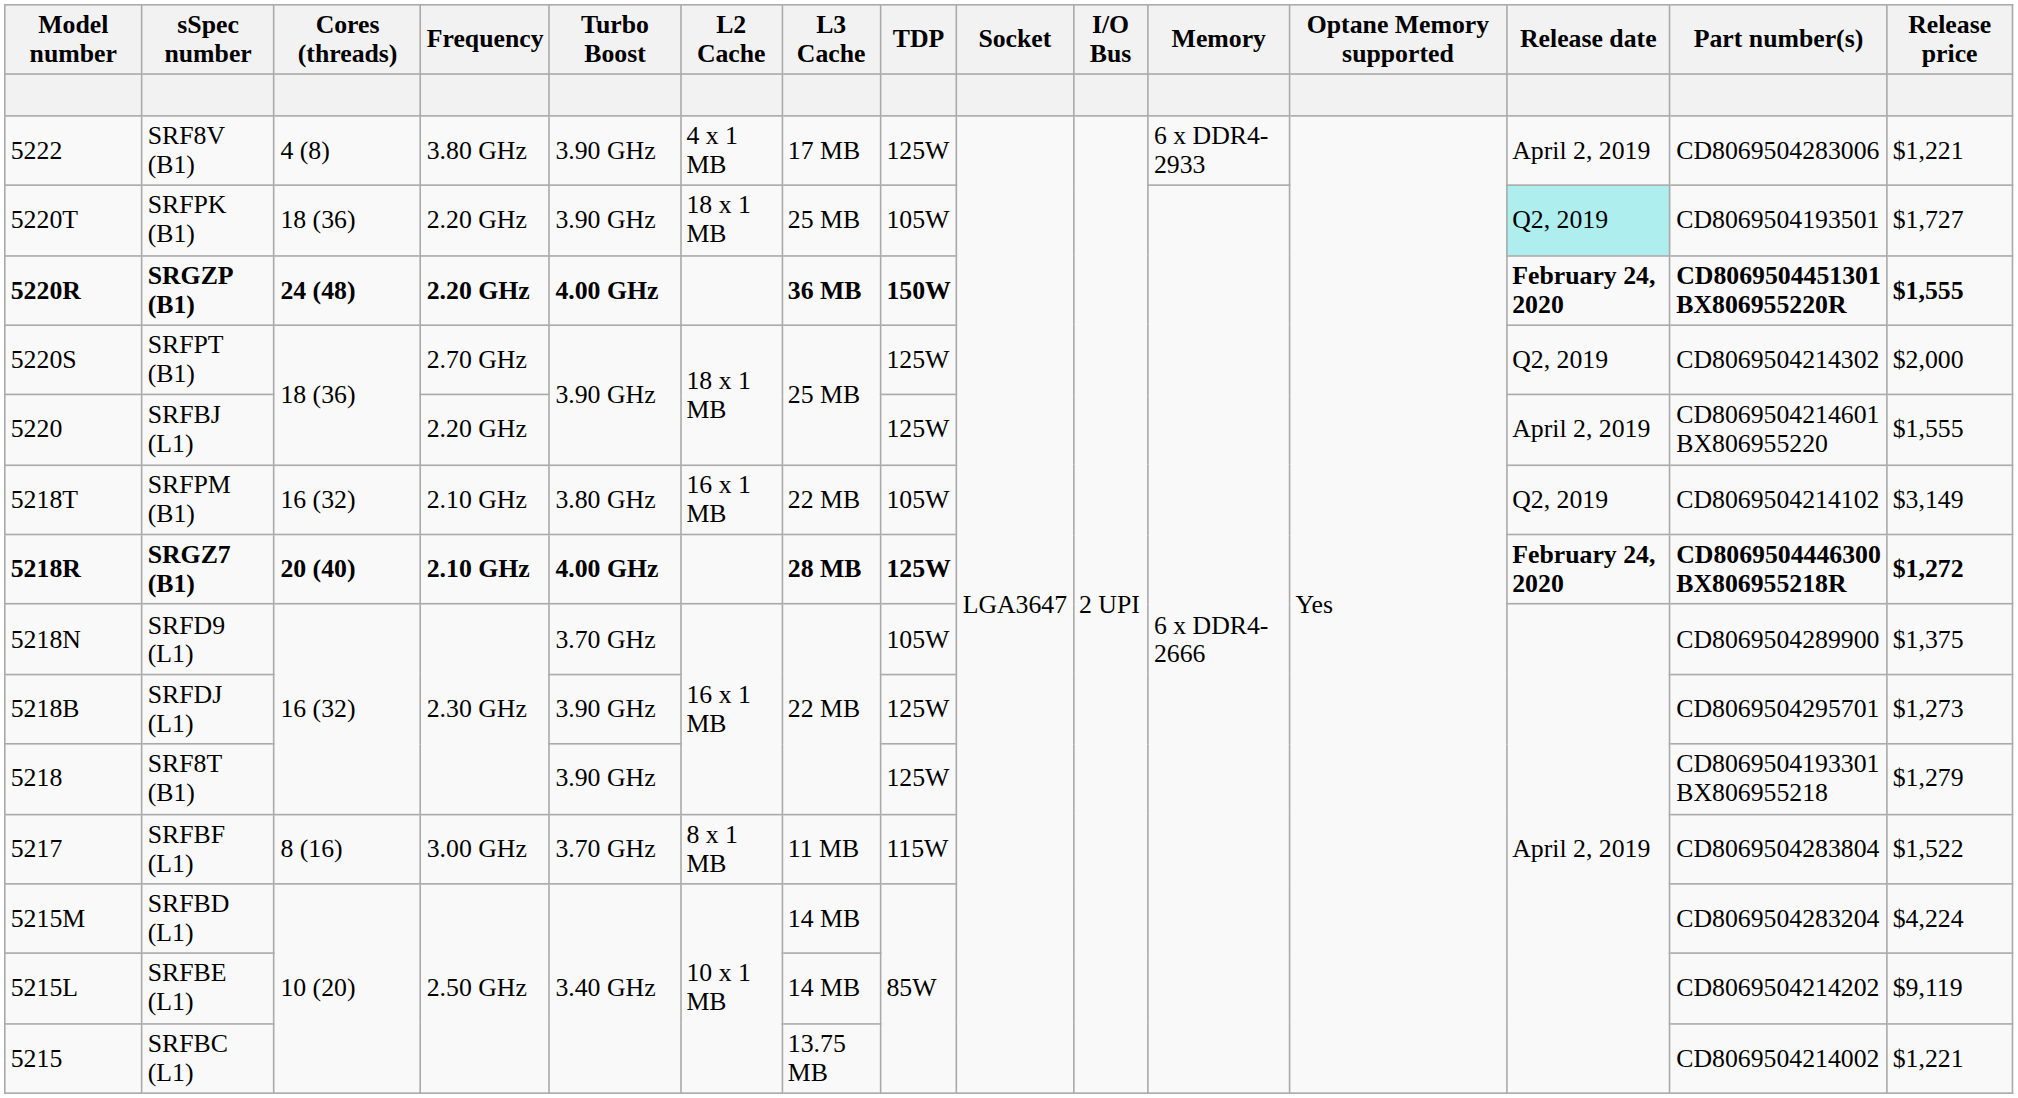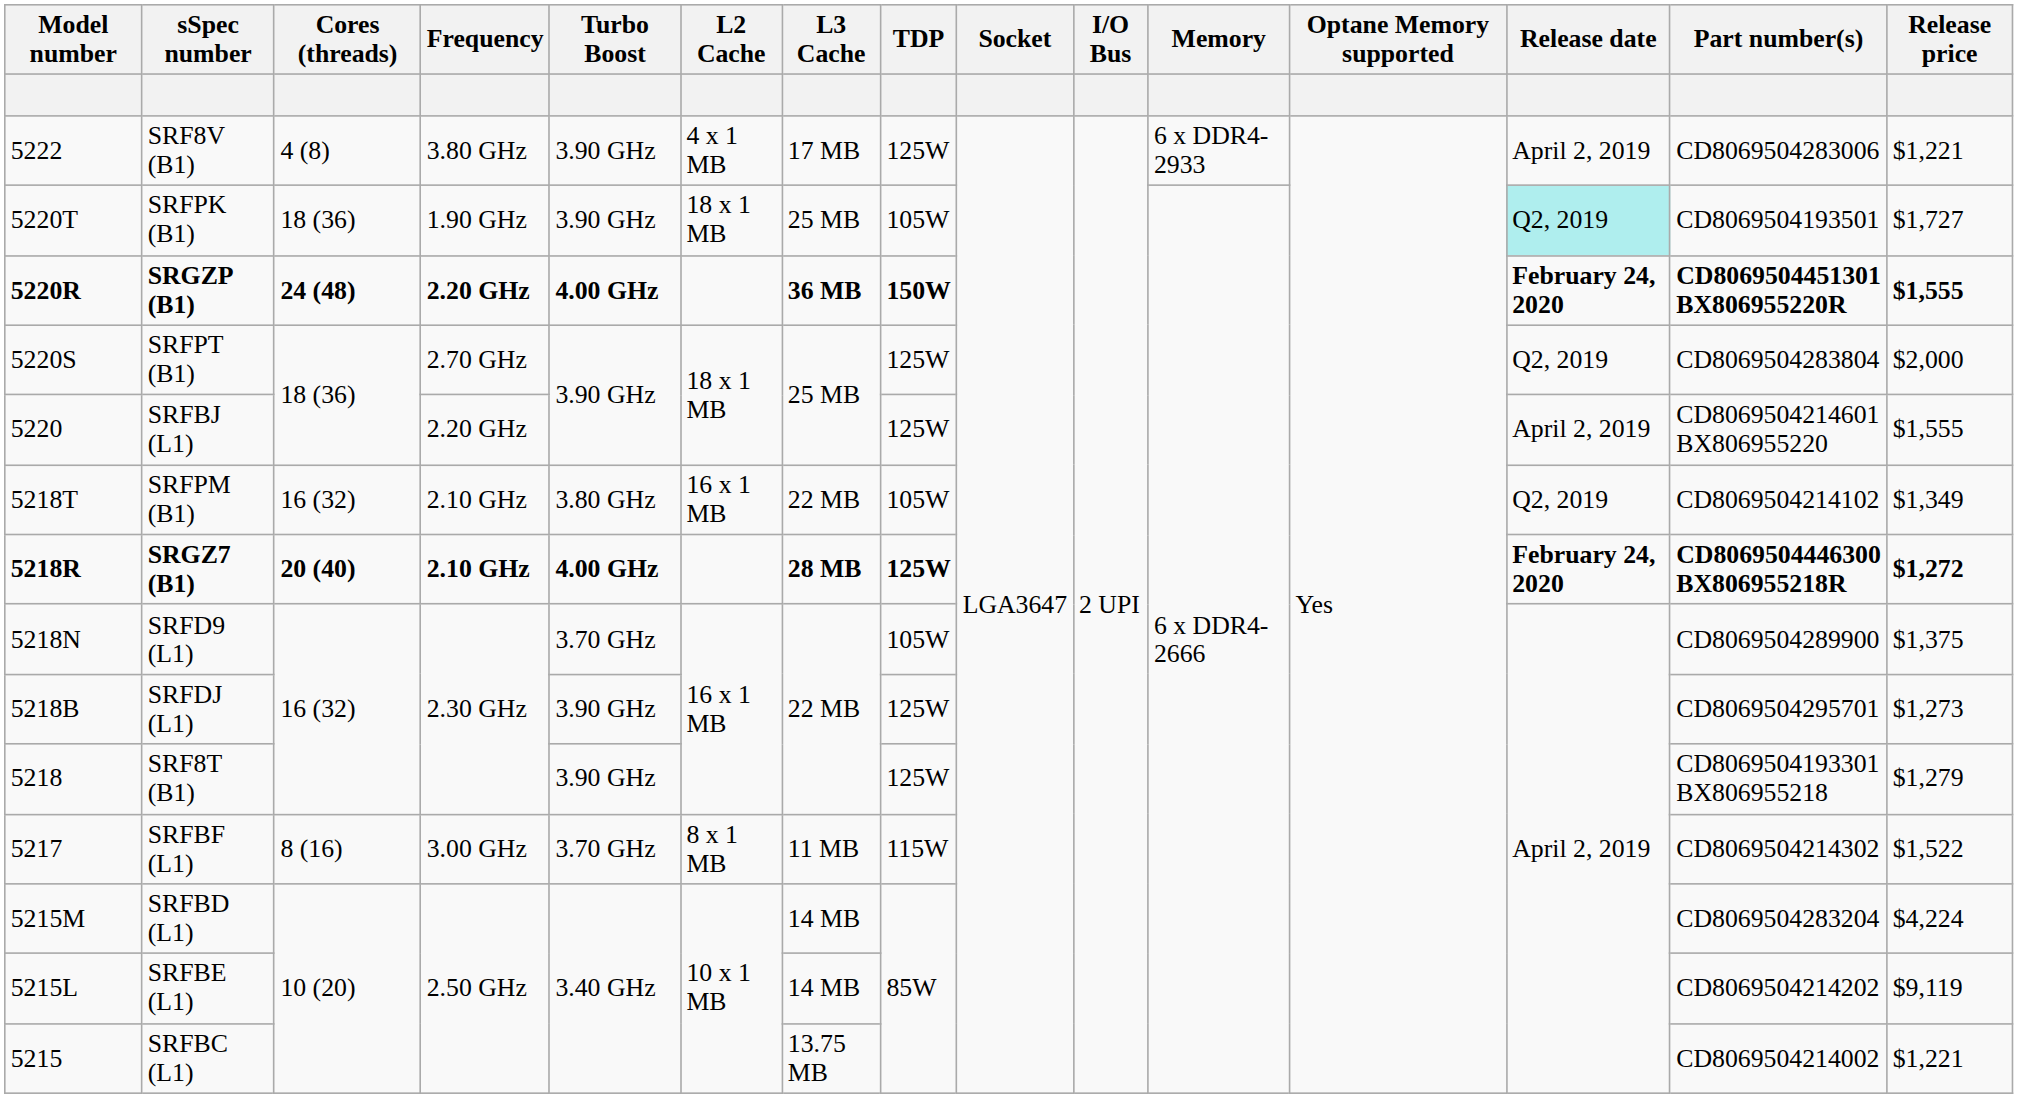(477, 219) 2.20 GHz -> (477, 219) 1.90 GHz
(1778, 359) CD8069504214302 -> (1778, 359) CD8069504283804
(1928, 499) $3,149 -> (1928, 499) $1,349
(1778, 848) CD8069504283804 -> (1778, 848) CD8069504214302
